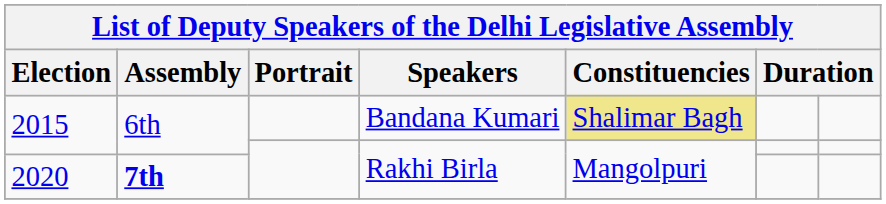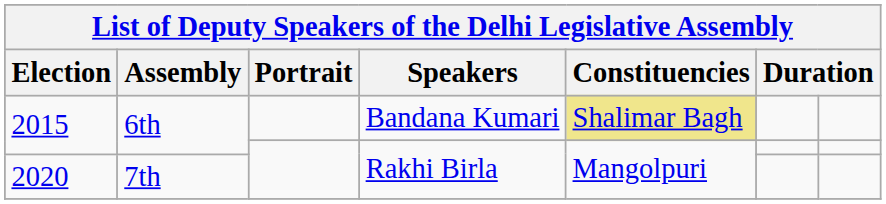(144, 175) bold -> (142, 175) normal
